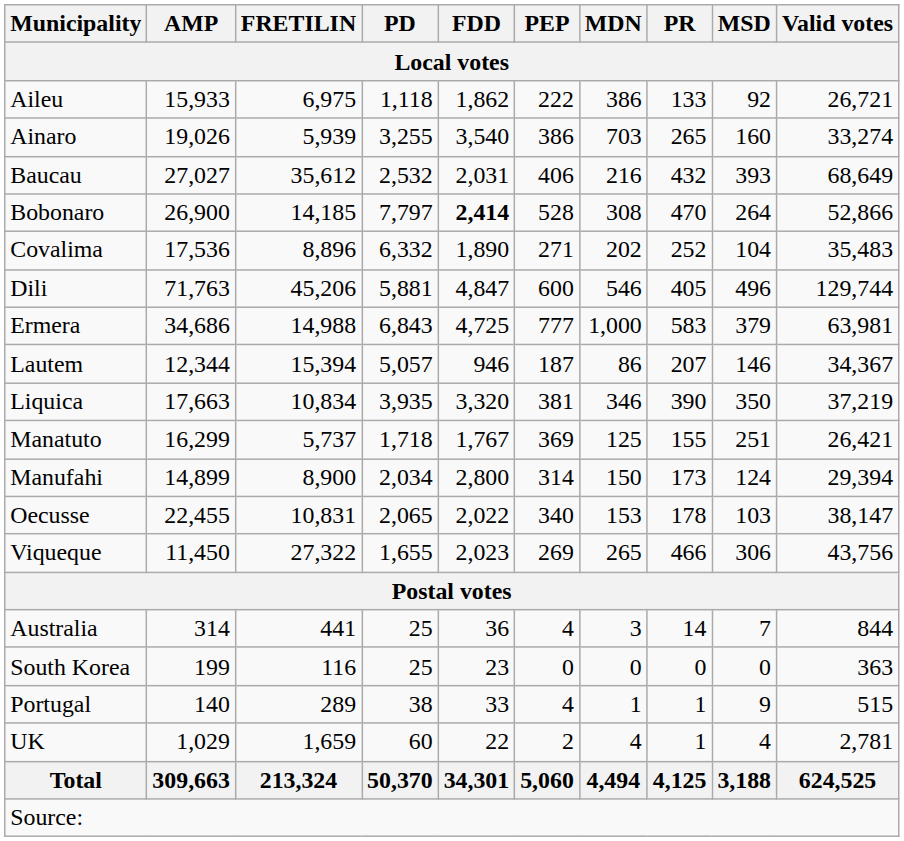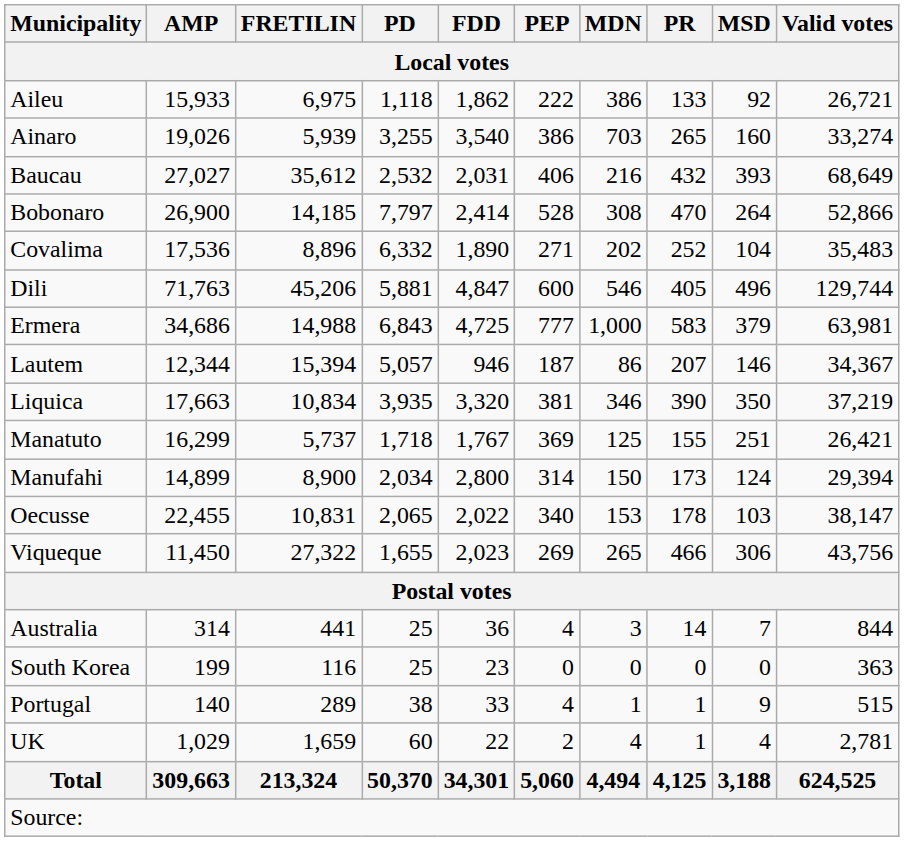(482, 212) bold -> (482, 212) normal
